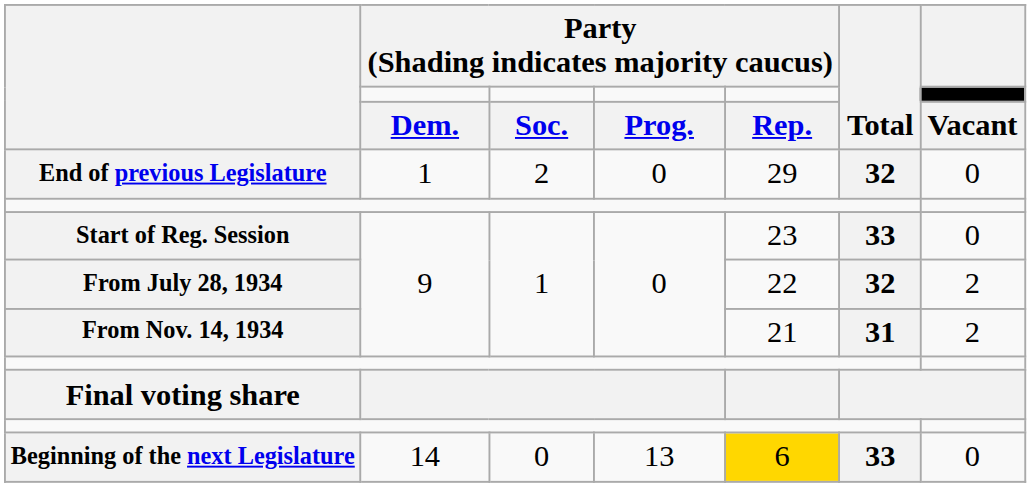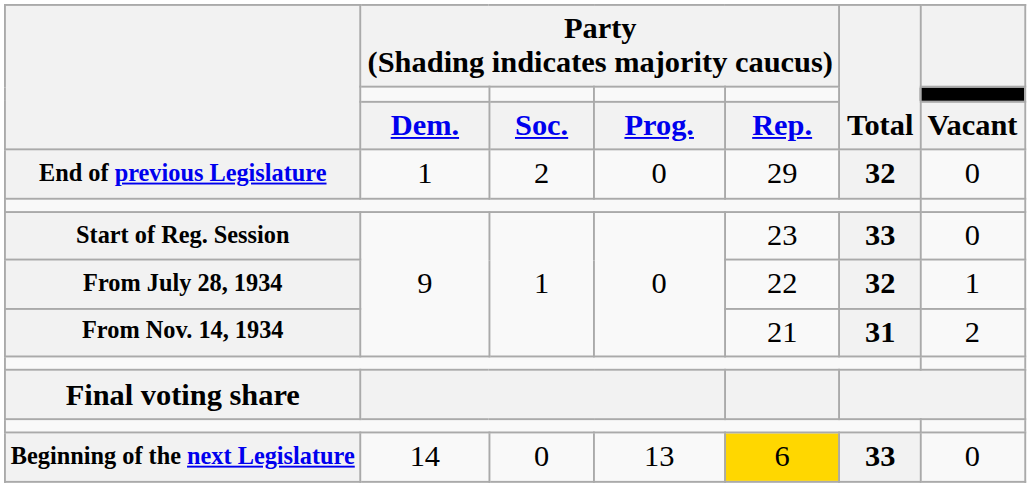(972, 283) 2 -> (972, 283) 1
